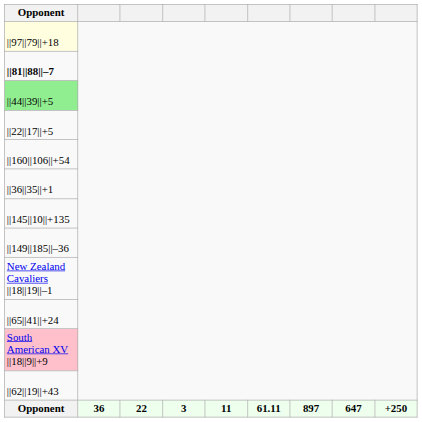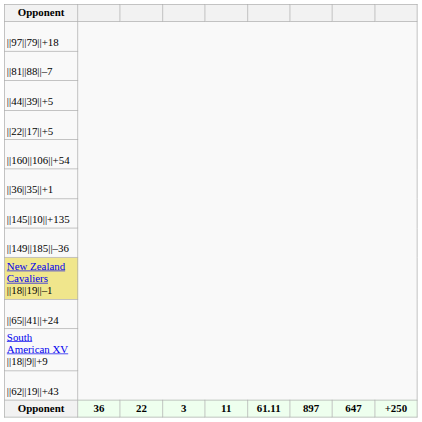(33, 42) lightyellow background -> (33, 42) no background
(30, 72) bold -> (30, 72) normal
(30, 101) lightgreen background -> (30, 101) no background
(36, 278) no background -> (36, 278) khaki background
(38, 349) pink background -> (38, 349) no background
